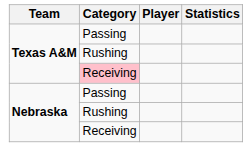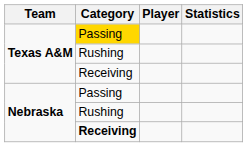(104, 34) no background -> (100, 34) gold background
(110, 73) pink background -> (105, 73) no background
(110, 131) normal -> (108, 131) bold
